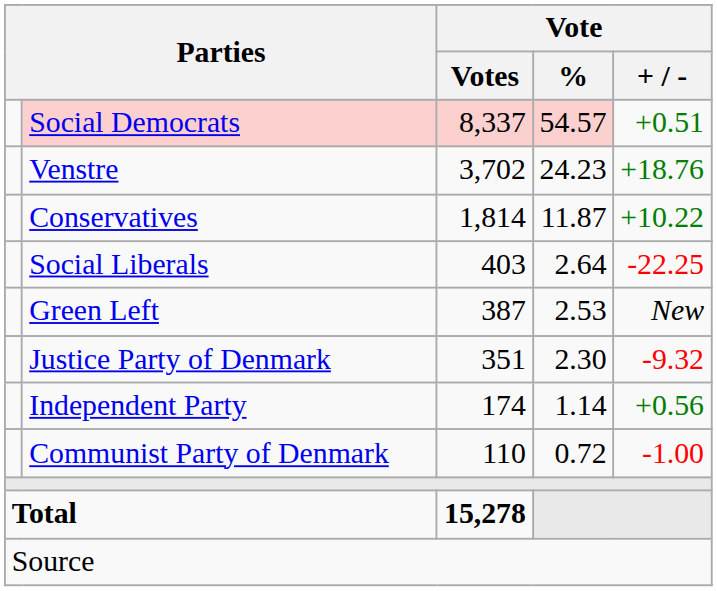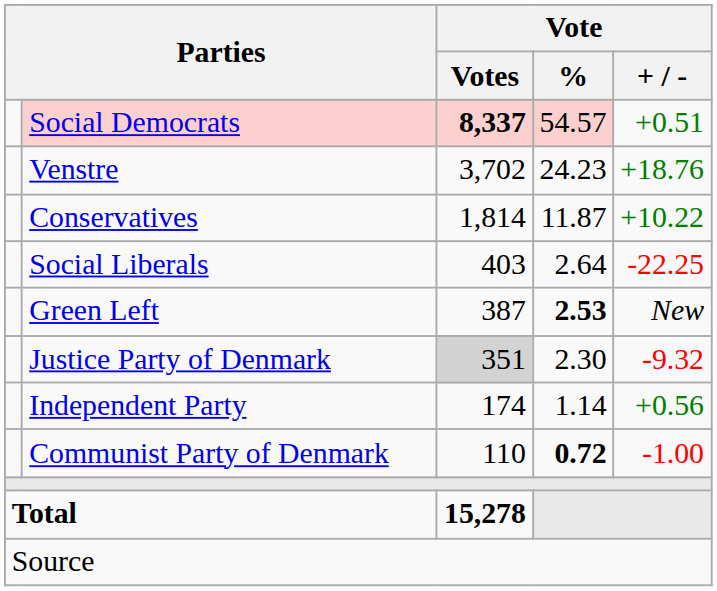(492, 122) normal -> (492, 122) bold
(580, 311) normal -> (580, 311) bold
(504, 358) no background -> (504, 358) lightgrey background
(580, 452) normal -> (580, 452) bold
